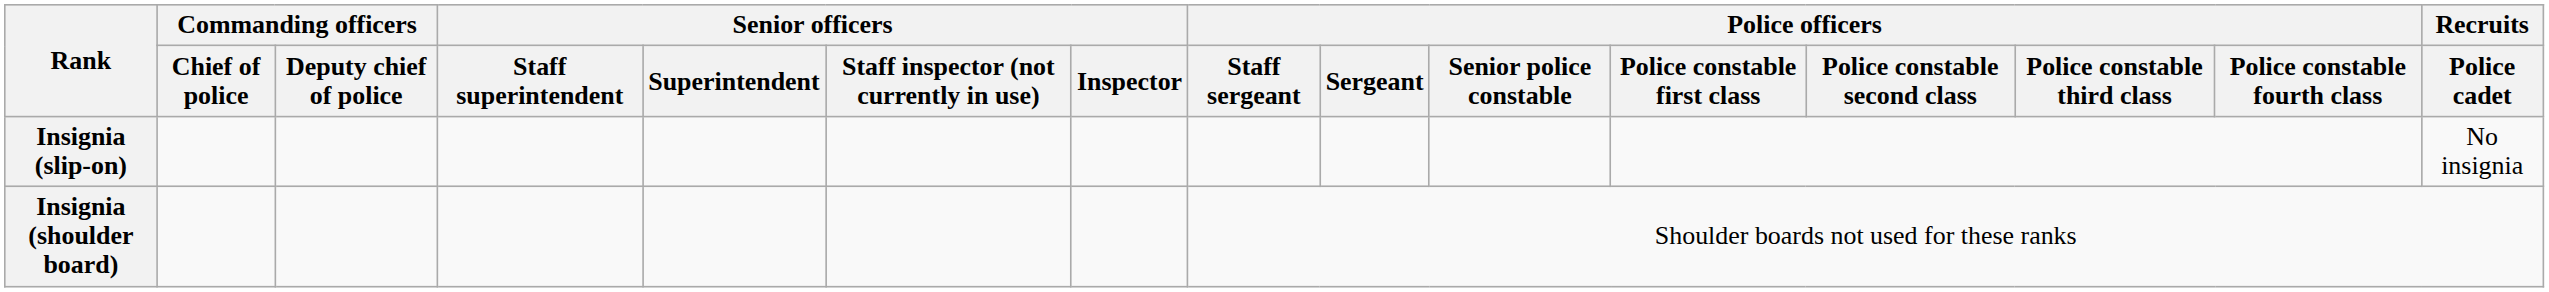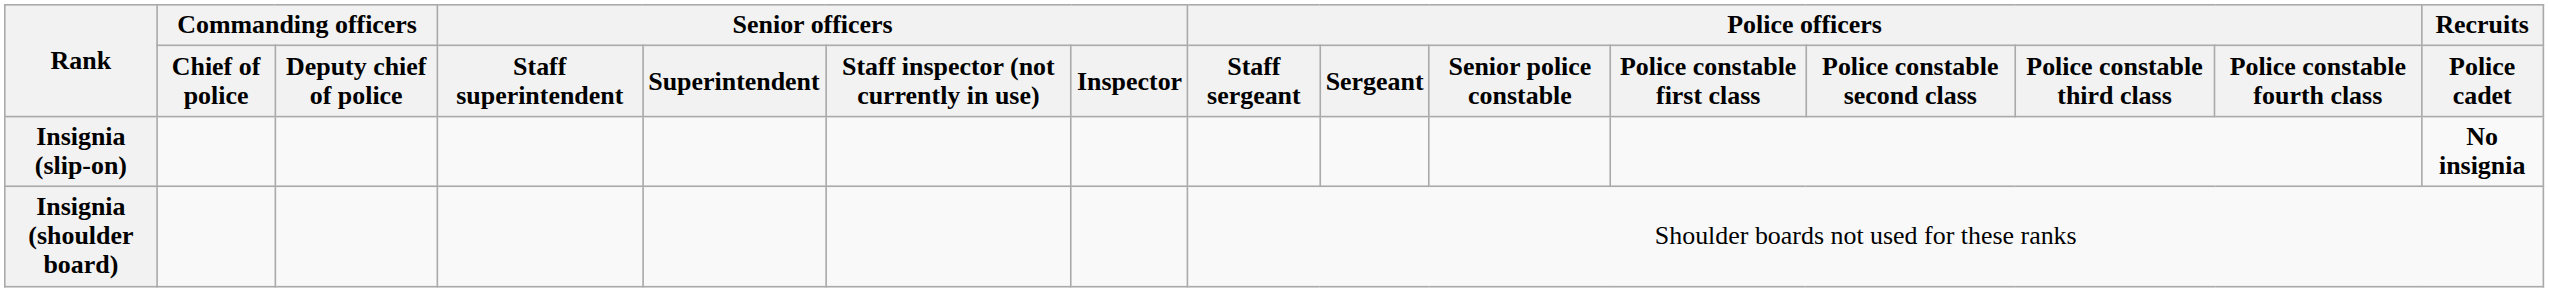(2482, 151) normal -> (2482, 151) bold
